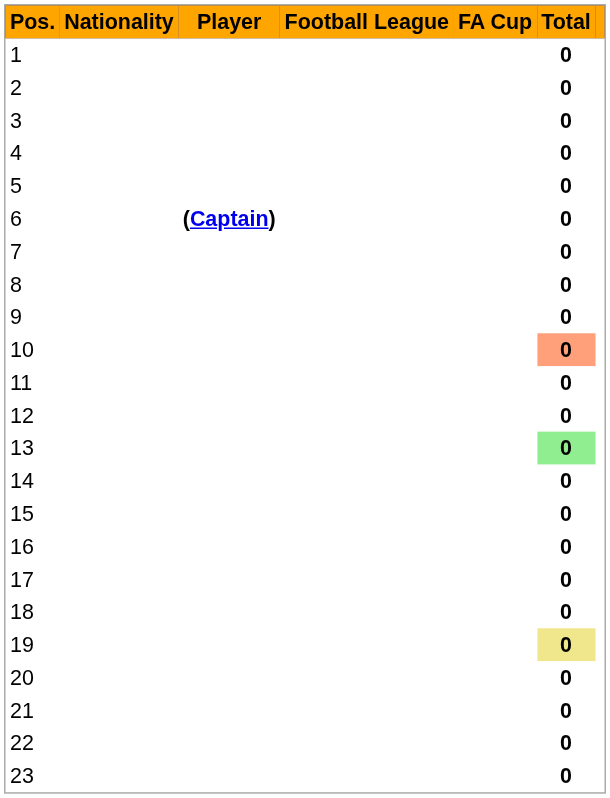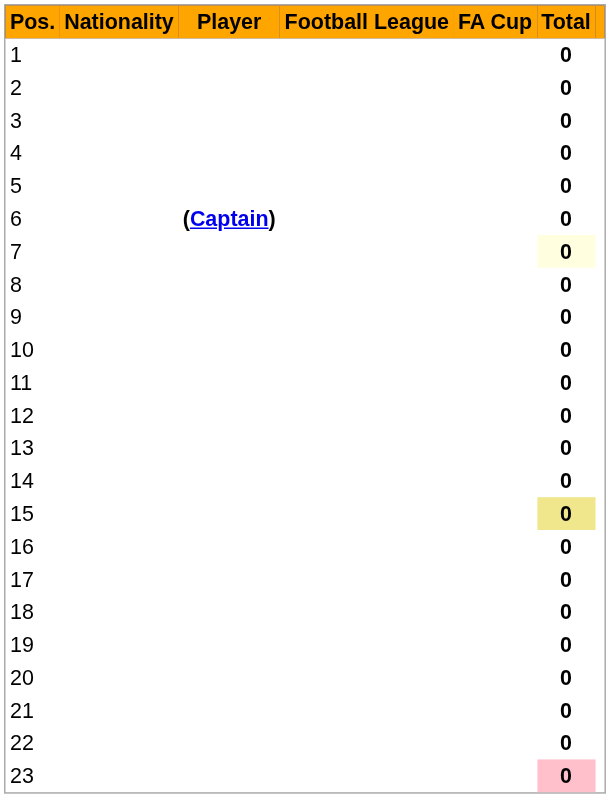(566, 251) no background -> (566, 251) lightyellow background
(566, 350) lightsalmon background -> (566, 350) no background
(566, 448) lightgreen background -> (566, 448) no background
(566, 514) no background -> (566, 514) khaki background
(566, 645) khaki background -> (566, 645) no background
(566, 776) no background -> (566, 776) pink background
